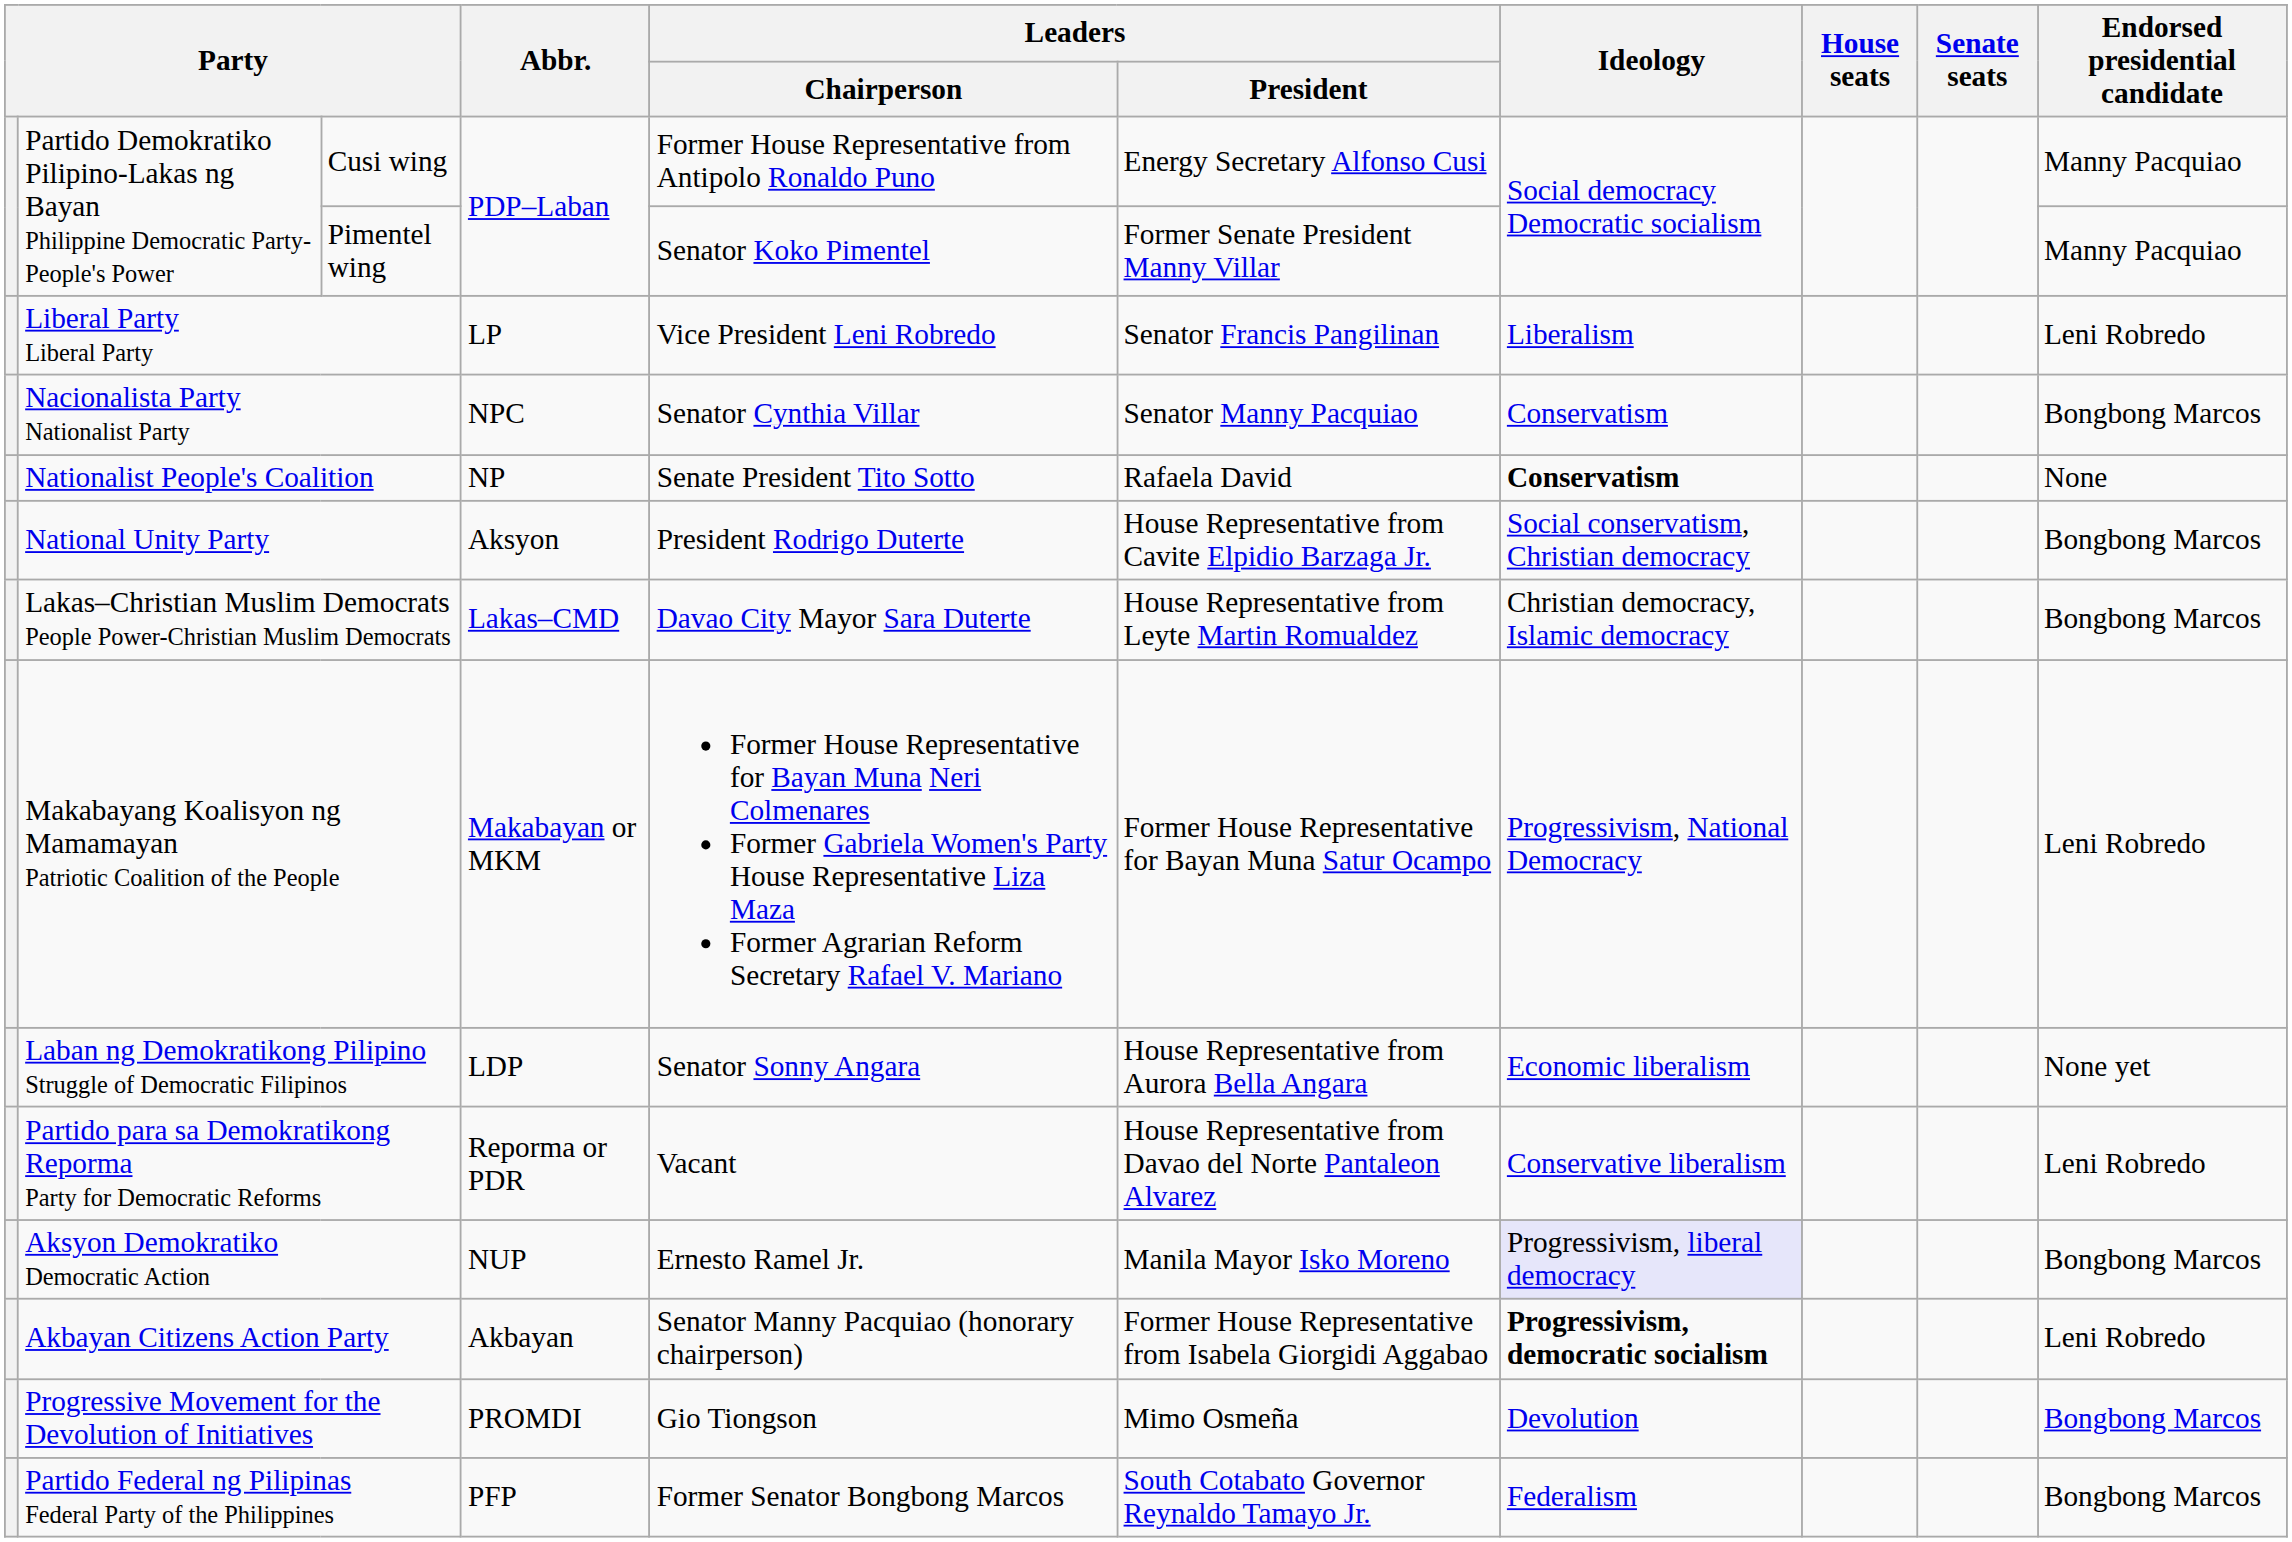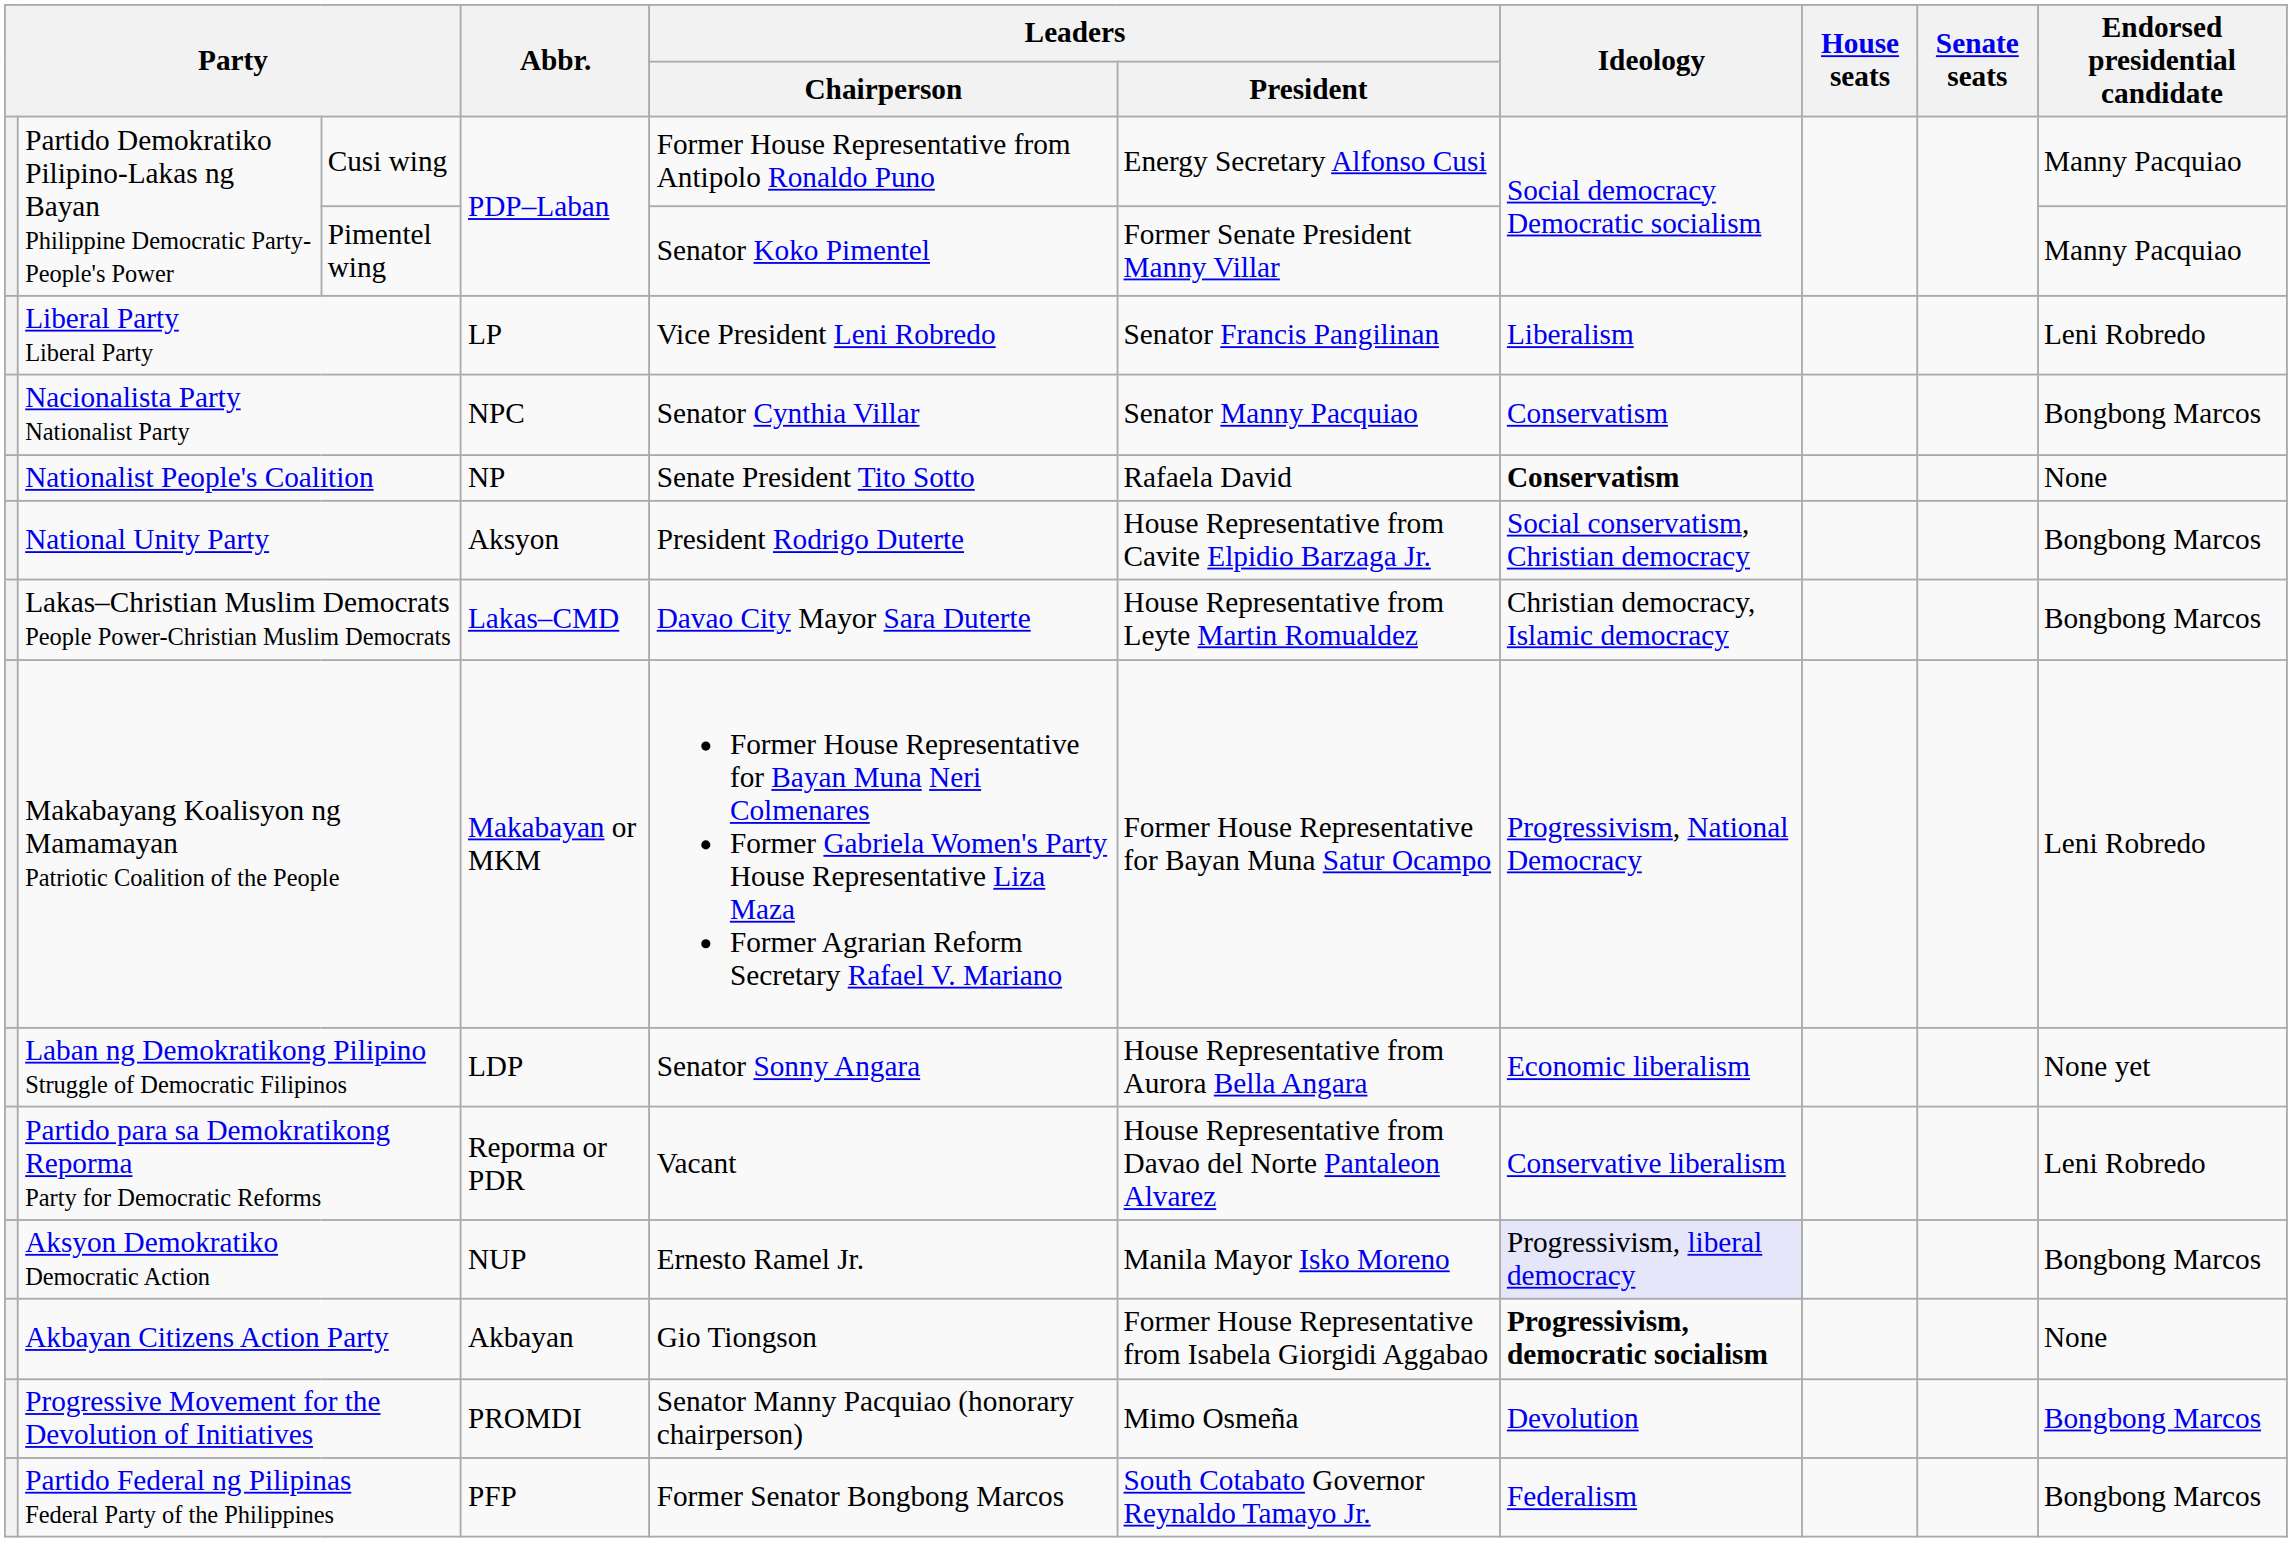(865, 1338) Senator Manny Pacquiao (honorary chairperson) -> (737, 1338) Gio Tiongson
(2125, 1338) Leni Robredo -> (2076, 1338) None
(737, 1417) Gio Tiongson -> (865, 1417) Senator Manny Pacquiao (honorary chairperson)
